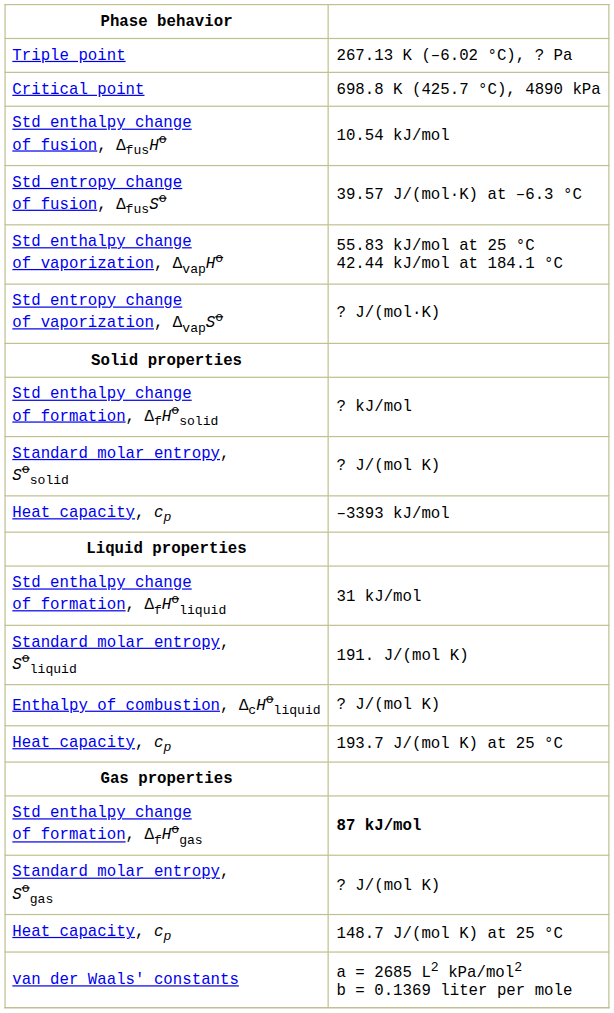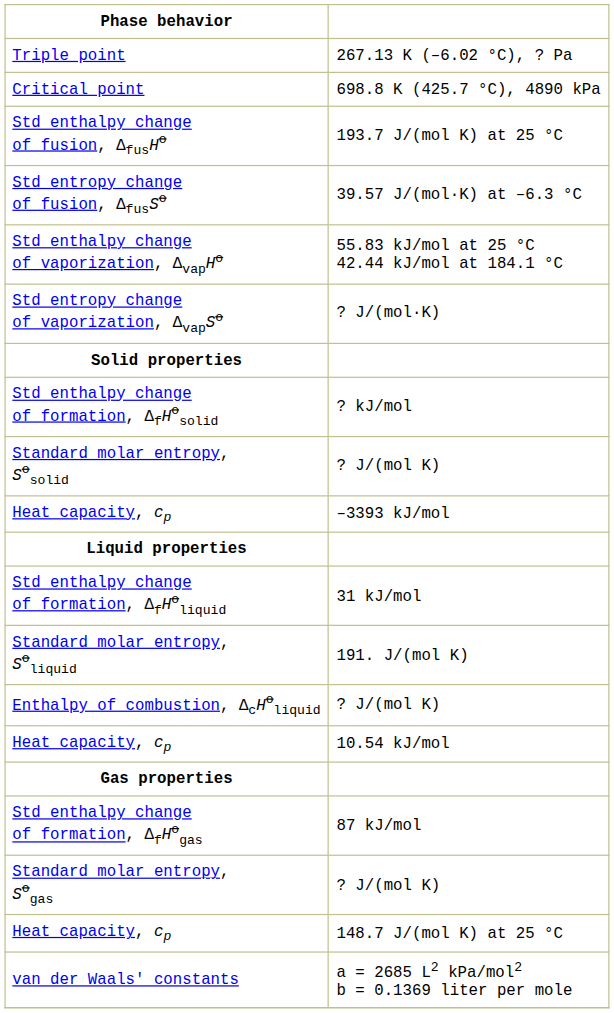(393, 136) 10.54 kJ/mol -> (450, 136) 193.7 J/(mol K) at 25 °C
(450, 744) 193.7 J/(mol K) at 25 °C -> (393, 744) 10.54 kJ/mol
(379, 826) bold -> (379, 826) normal
